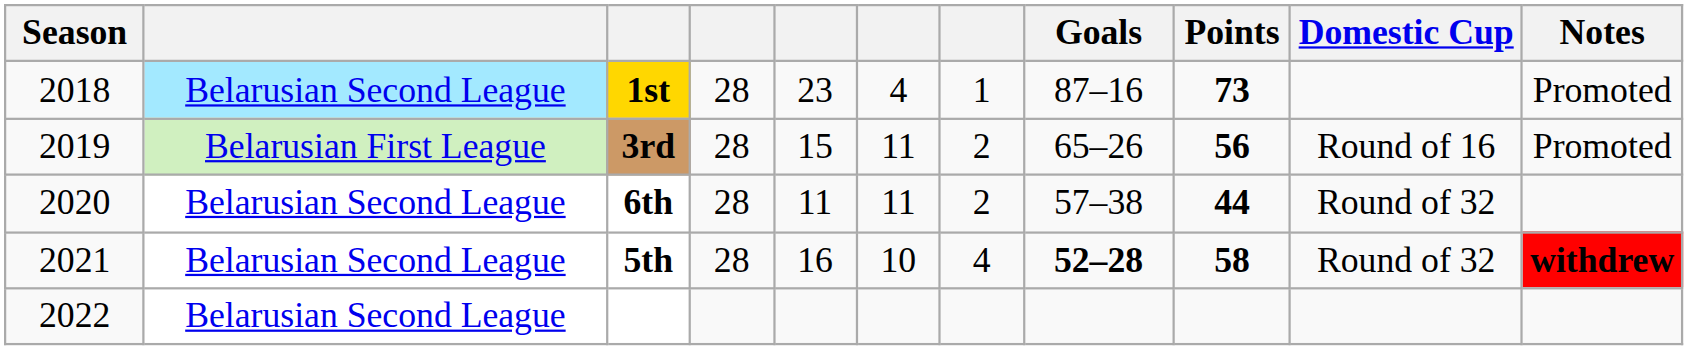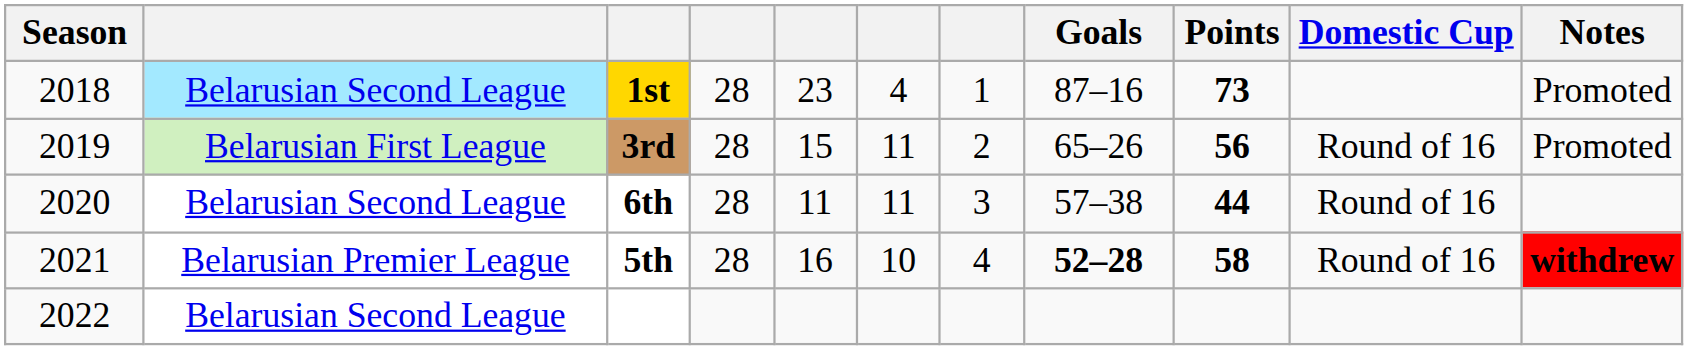(982, 202) 2 -> (982, 202) 3
(1406, 202) Round of 32 -> (1406, 202) Round of 16
(375, 259) Belarusian Second League -> (375, 259) Belarusian Premier League
(1406, 259) Round of 32 -> (1406, 259) Round of 16
